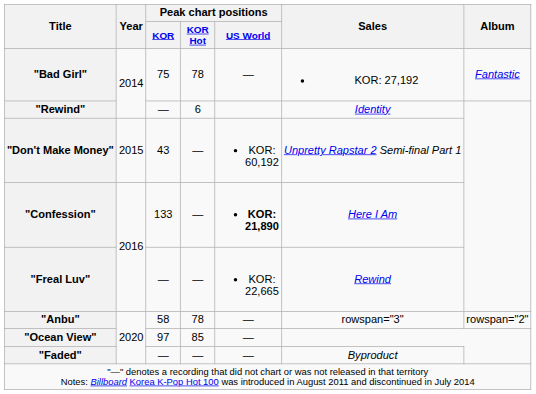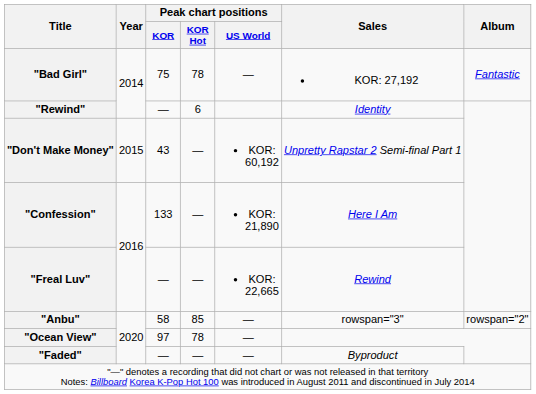(248, 221) bold -> (248, 221) normal
(198, 320) 78 -> (198, 320) 85
(198, 337) 85 -> (198, 337) 78
